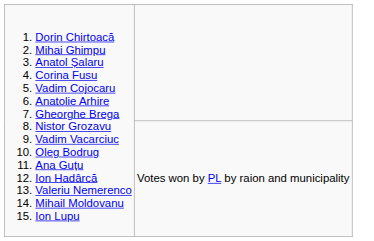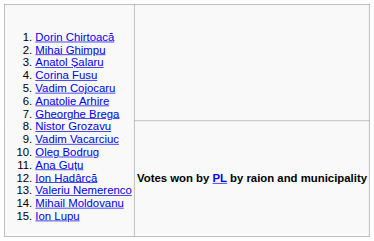(243, 178) normal -> (252, 178) bold
